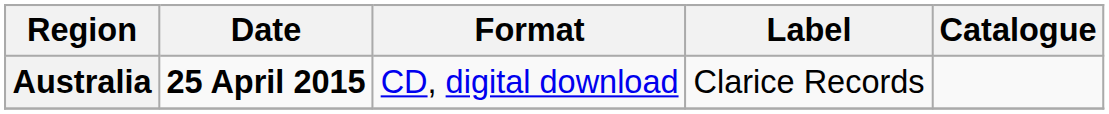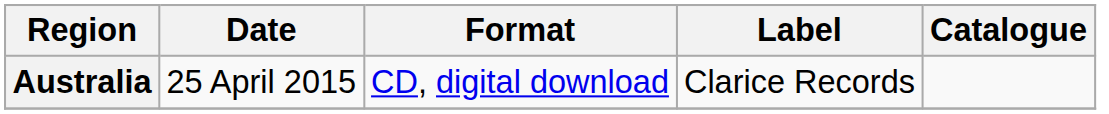(266, 81) bold -> (261, 81) normal
